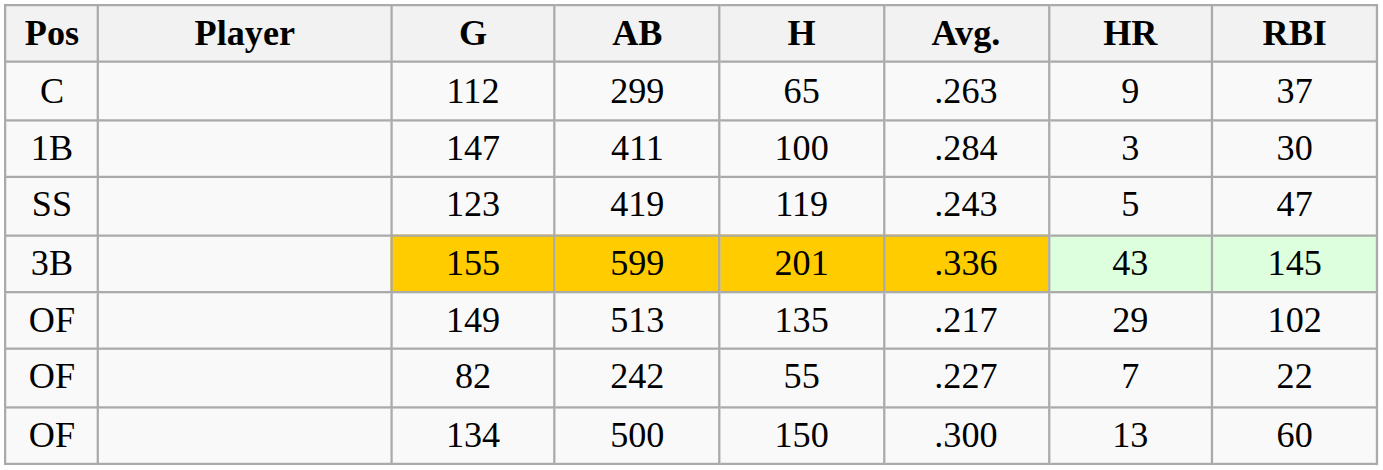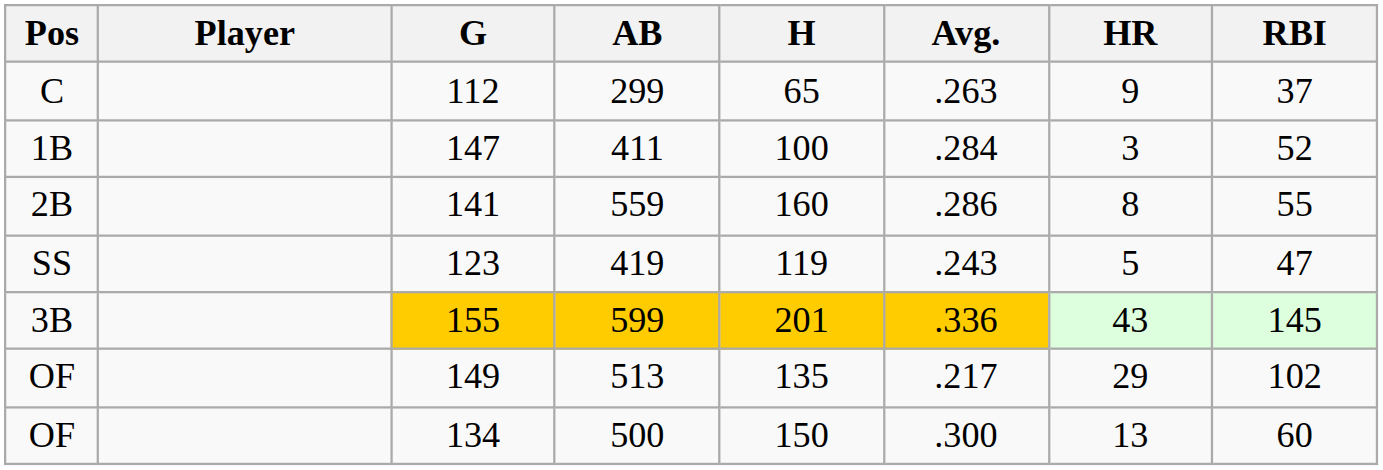(1295, 147) 30 -> (1295, 147) 52
+ row: (473, 205)
- row: (473, 377)
